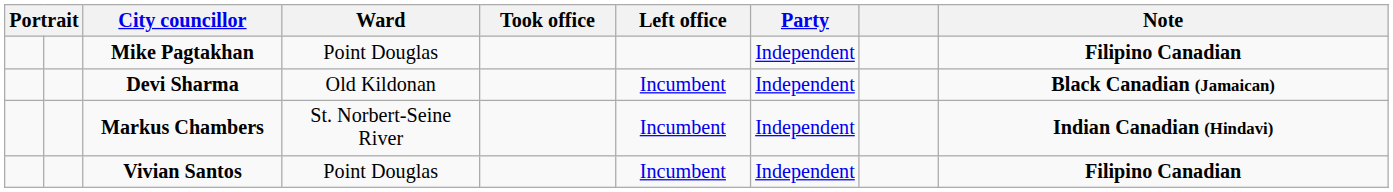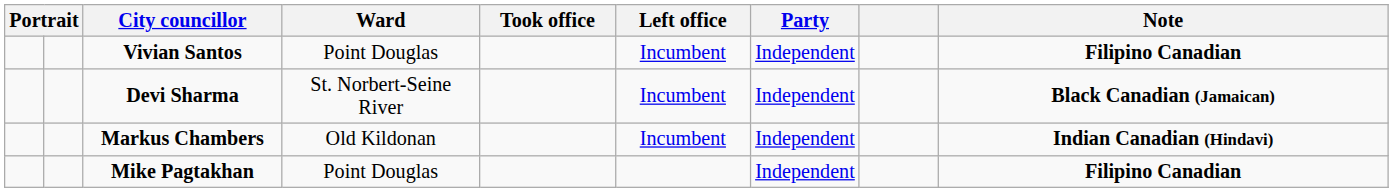rows swapped: (182, 52) <-> (182, 171)
(381, 84) Old Kildonan -> (381, 95) St. Norbert-Seine River
(381, 127) St. Norbert-Seine River -> (381, 139) Old Kildonan
